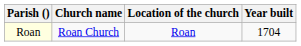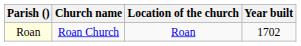(269, 31) 1704 -> (269, 31) 1702
